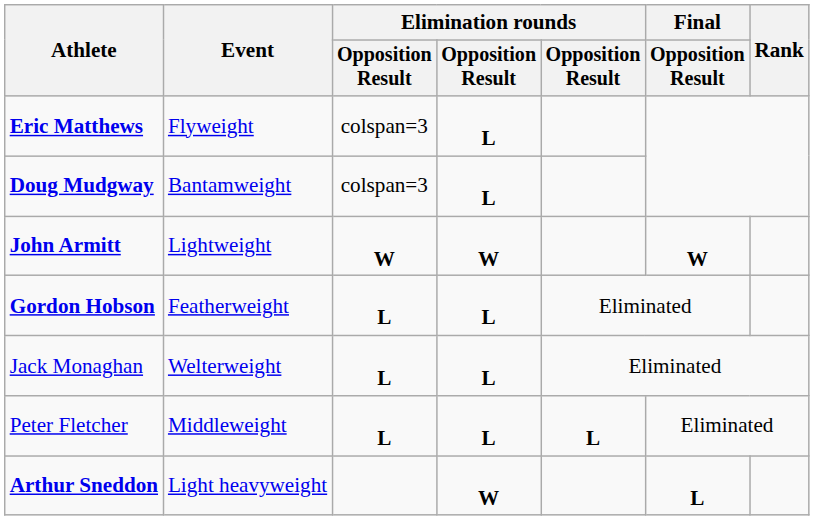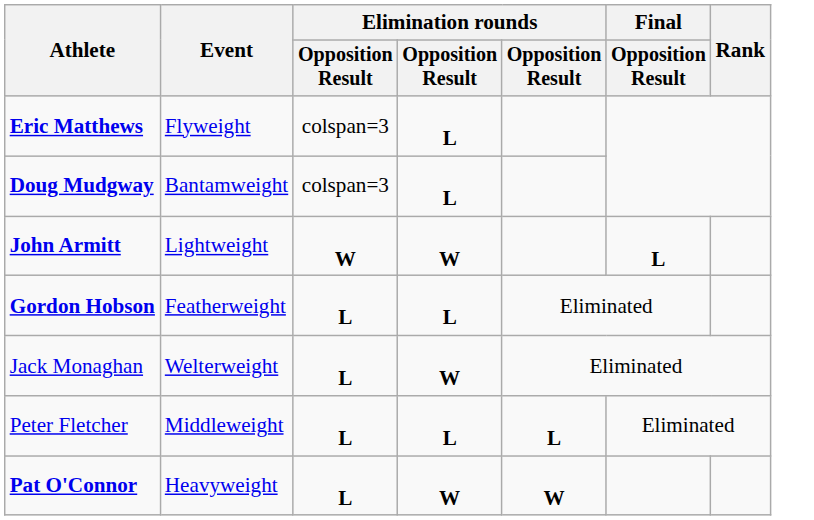(697, 258) W -> (658, 258) L
(489, 378) L -> (450, 378) W
- row: (84, 485)
+ row: (73, 485)
